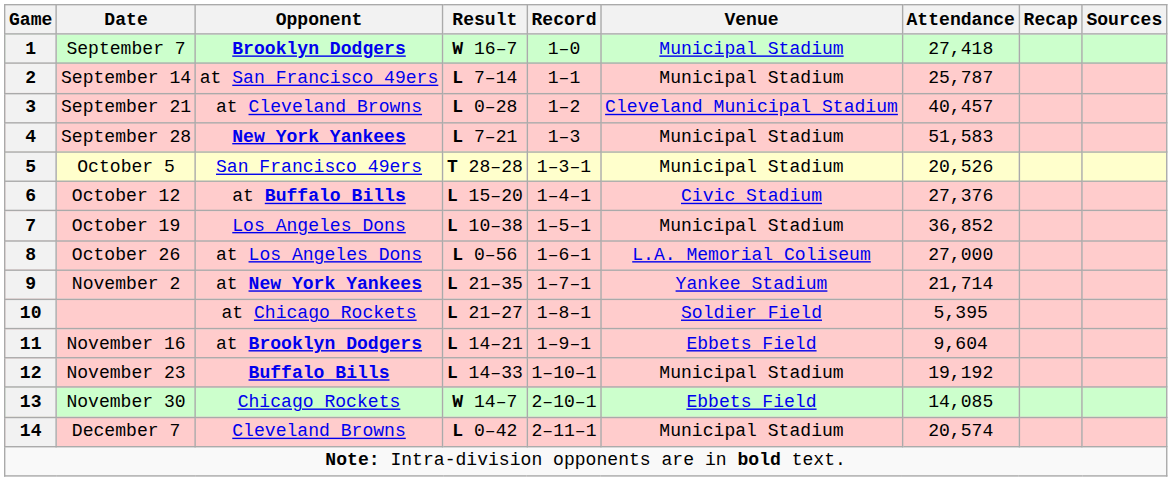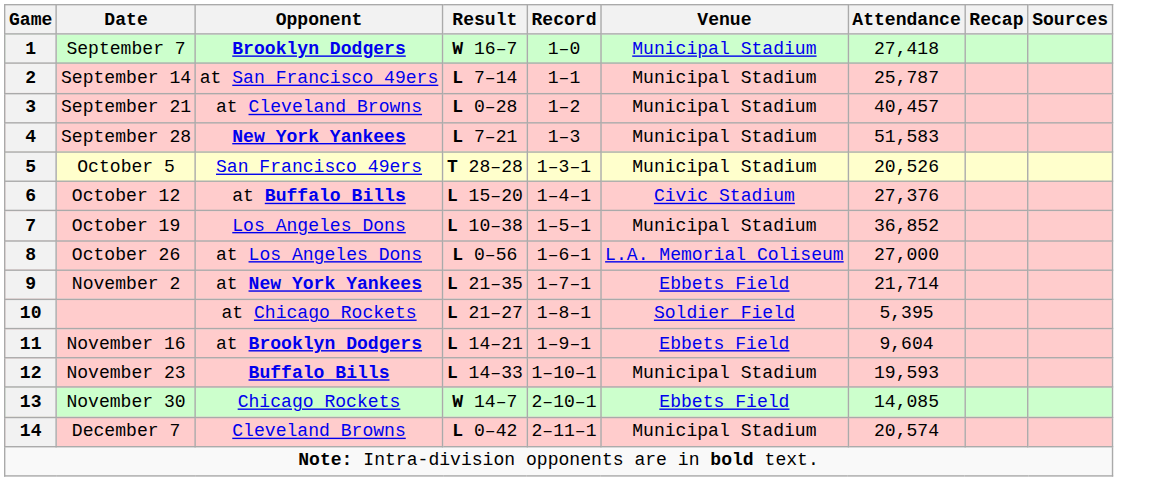(752, 108) Cleveland Municipal Stadium -> (724, 108) Municipal Stadium
(751, 284) Yankee Stadium -> (724, 284) Ebbets Field
(961, 373) 19,192 -> (907, 373) 19,593
